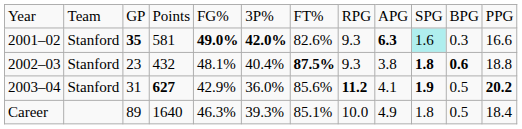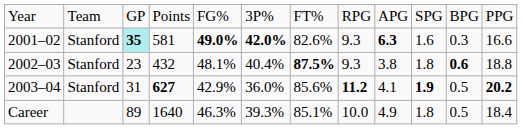(134, 40) no background -> (134, 40) paleturquoise background
(424, 40) paleturquoise background -> (424, 40) no background
(424, 64) bold -> (424, 64) normal
